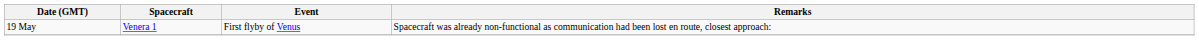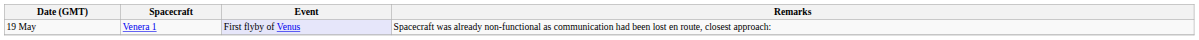(262, 27) no background -> (262, 27) lavender background
